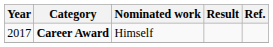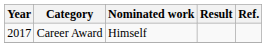(73, 33) bold -> (70, 33) normal
